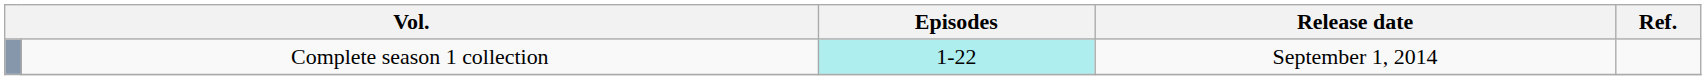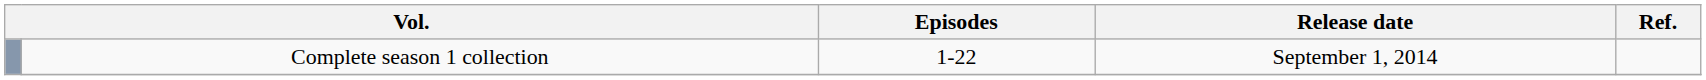(956, 56) paleturquoise background -> (956, 56) no background
